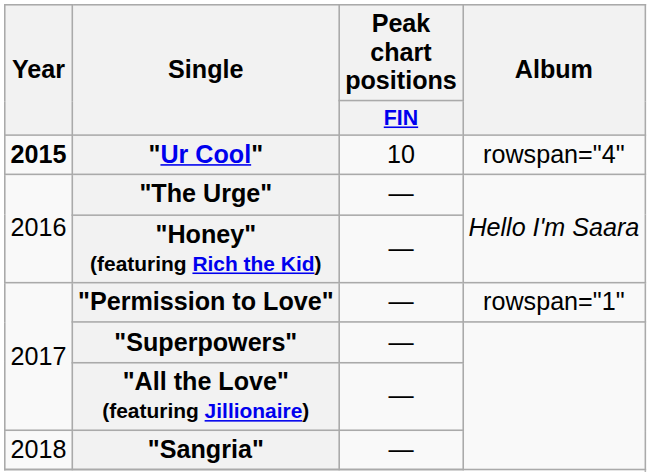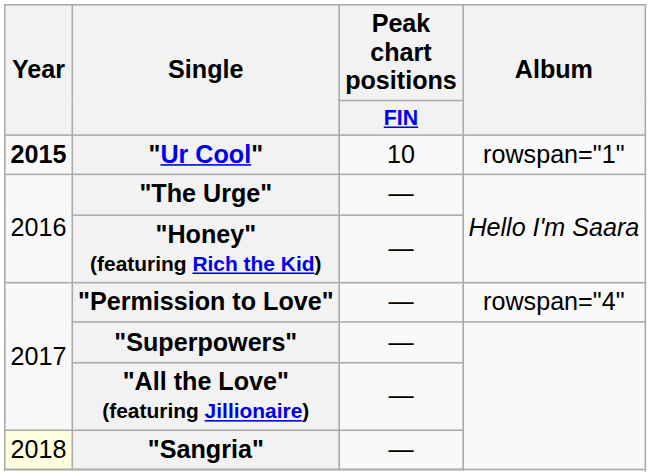(554, 154) rowspan="4" -> (554, 154) rowspan="1"
(554, 302) rowspan="1" -> (554, 302) rowspan="4"
(39, 449) no background -> (39, 449) lightyellow background
